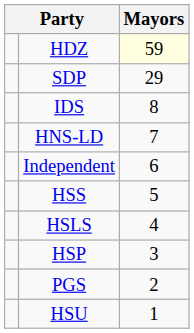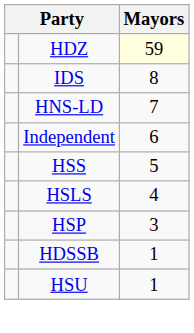- row: (69, 78)
- row: (69, 284)
+ row: (69, 254)
